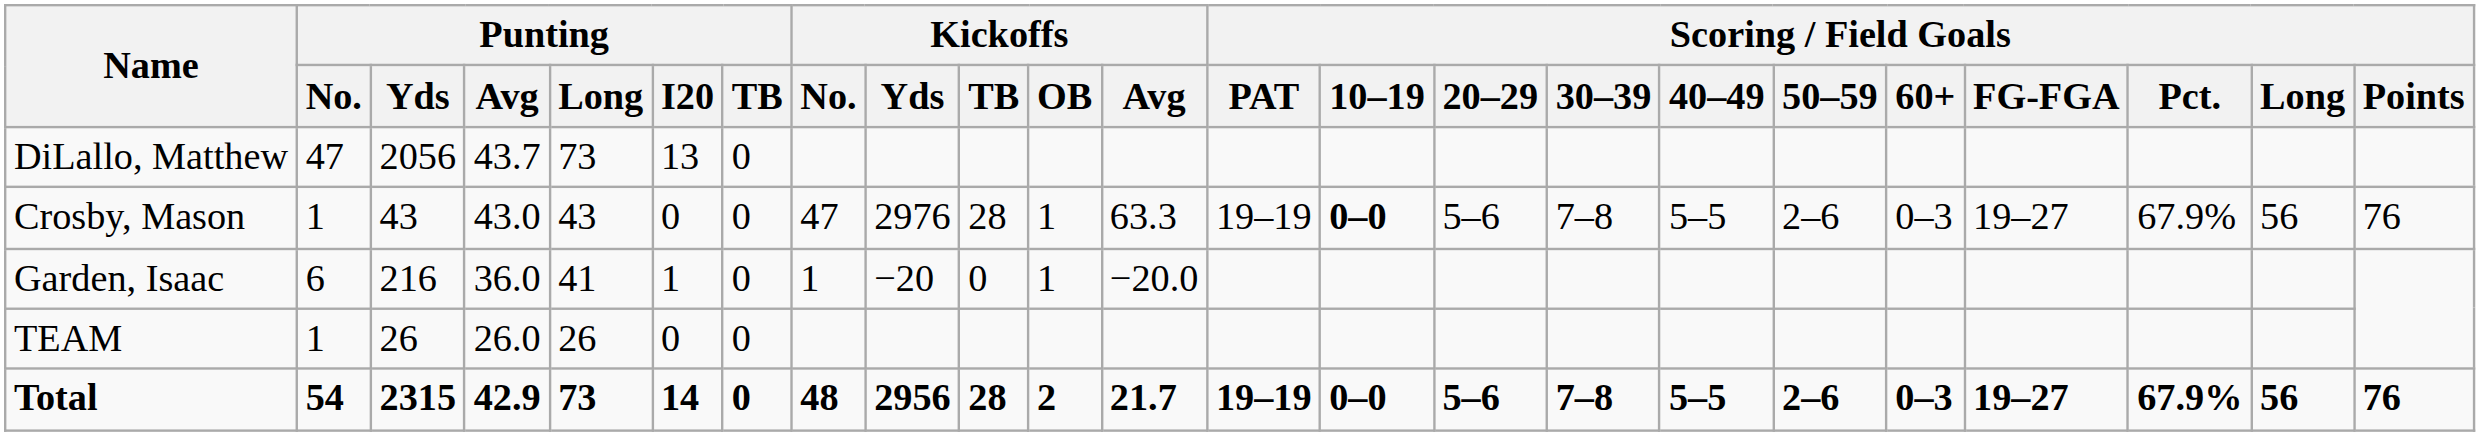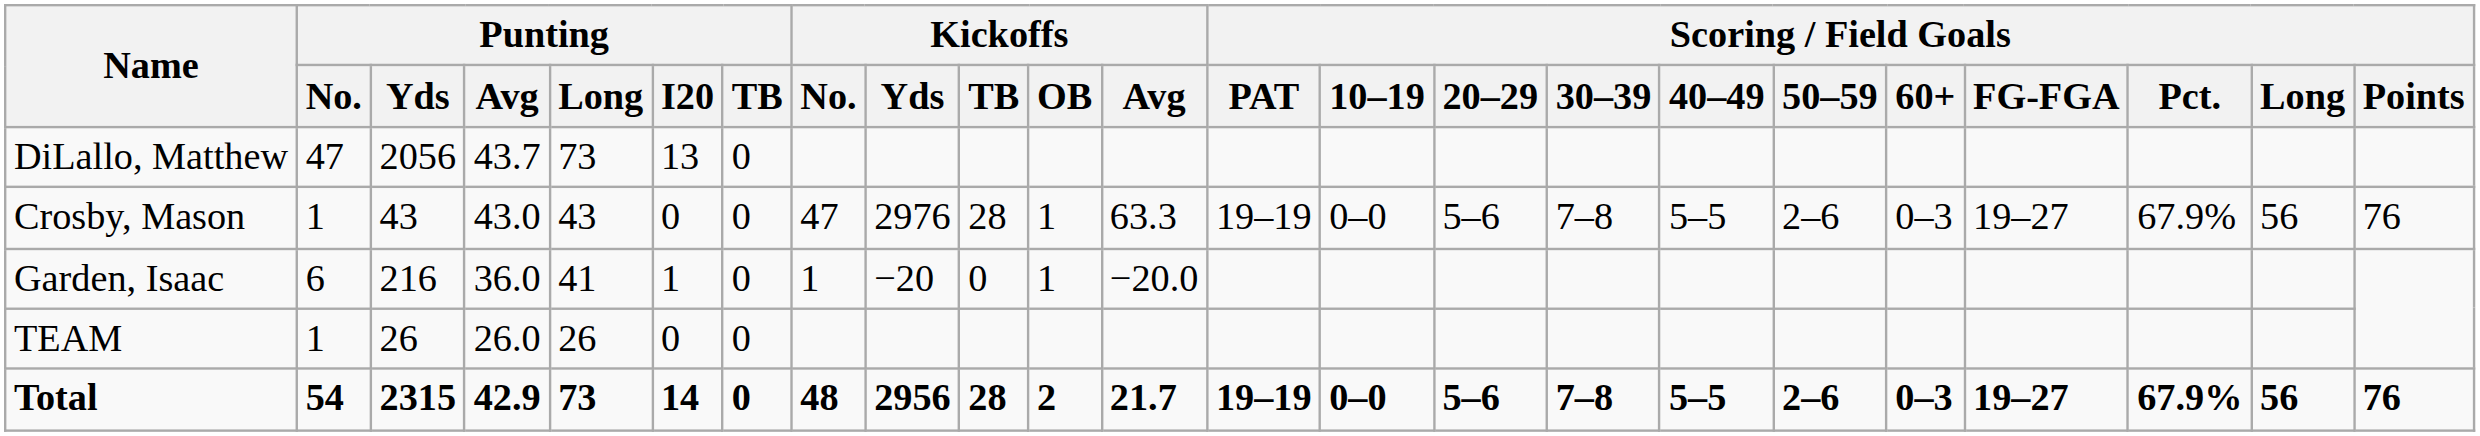(1358, 216) bold -> (1358, 216) normal
